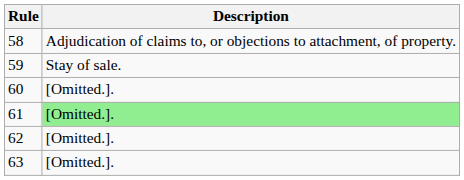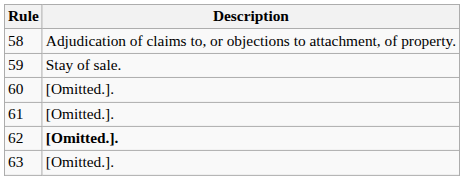(80, 114) lightgreen background -> (80, 114) no background
(80, 138) normal -> (82, 138) bold
